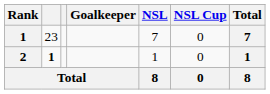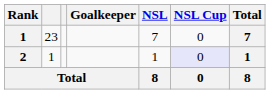(51, 57) bold -> (51, 57) normal
(200, 57) no background -> (200, 57) lavender background
